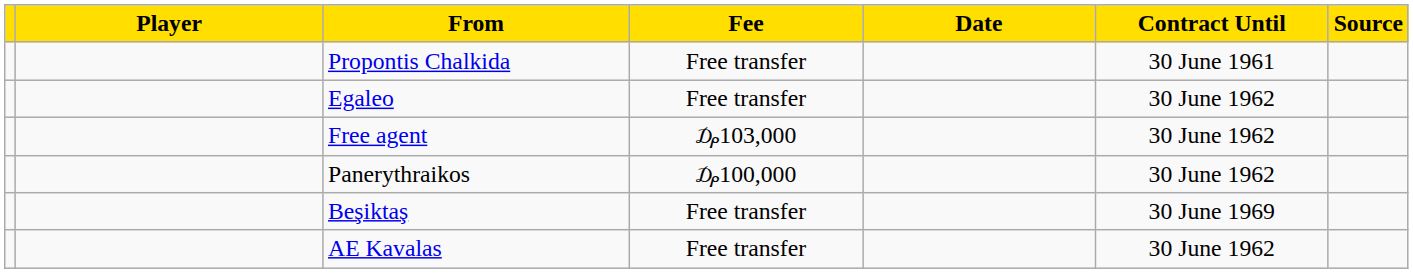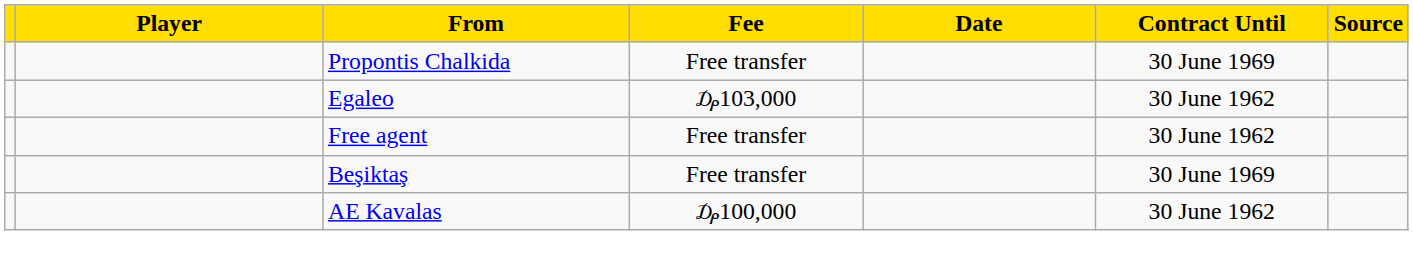(1212, 60) 30 June 1961 -> (1212, 60) 30 June 1969
(746, 98) Free transfer -> (746, 98) ₯103,000
(746, 135) ₯103,000 -> (746, 135) Free transfer
- row: (399, 173)
(746, 248) Free transfer -> (746, 211) ₯100,000
